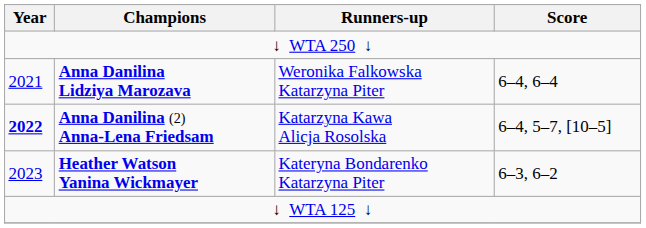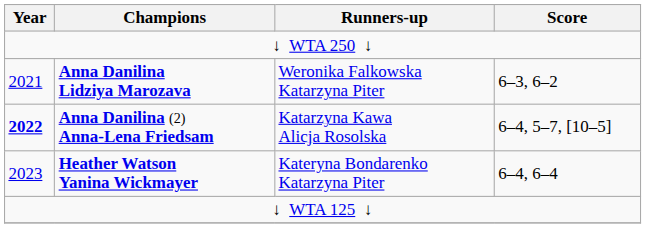(528, 81) 6–4, 6–4 -> (528, 81) 6–3, 6–2
(528, 173) 6–3, 6–2 -> (528, 173) 6–4, 6–4
